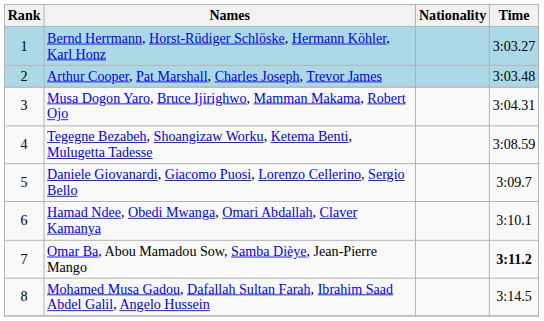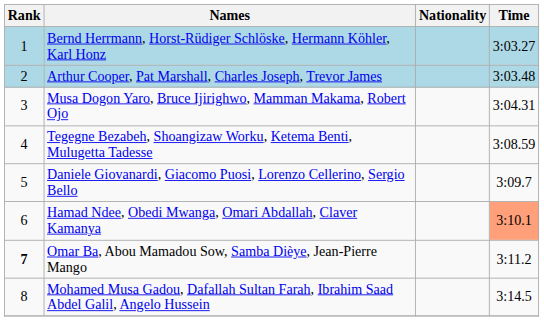(514, 220) no background -> (514, 220) lightsalmon background
(24, 259) normal -> (24, 259) bold
(514, 259) bold -> (514, 259) normal
